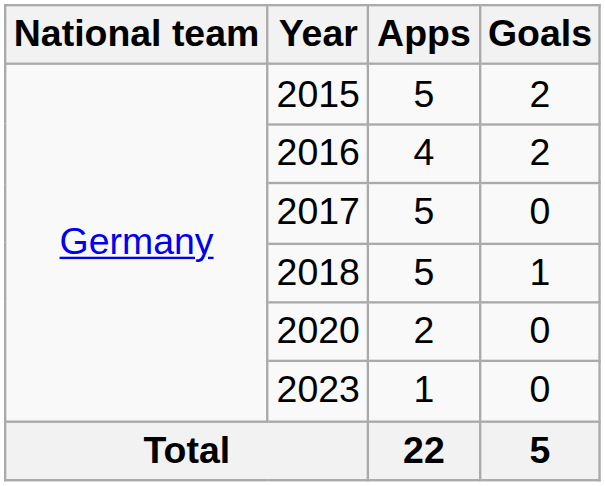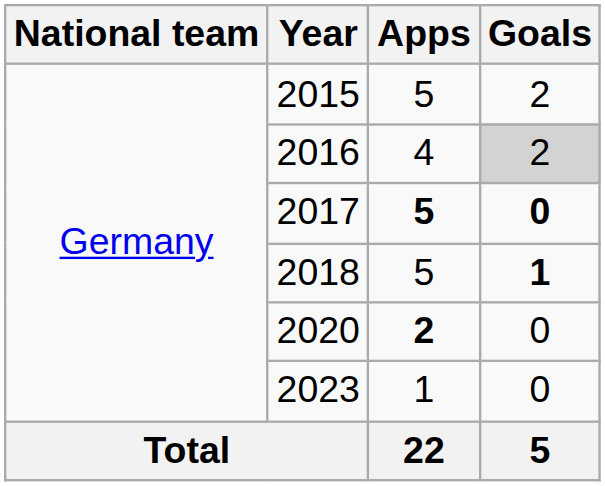(540, 152) no background -> (540, 152) lightgrey background
(424, 212) normal -> (424, 212) bold
(540, 212) normal -> (540, 212) bold
(540, 271) normal -> (540, 271) bold
(424, 331) normal -> (424, 331) bold
